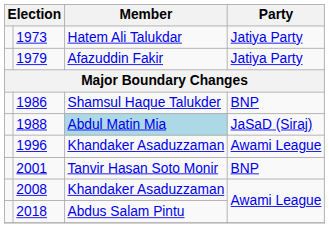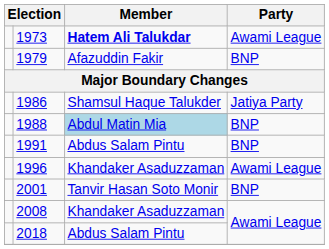(125, 37) normal -> (129, 37) bold
(267, 37) Jatiya Party -> (276, 37) Awami League
(267, 59) Jatiya Party -> (245, 59) BNP
(245, 102) BNP -> (267, 102) Jatiya Party
(272, 124) JaSaD (Siraj) -> (245, 124) BNP
+ row: (32, 146)
